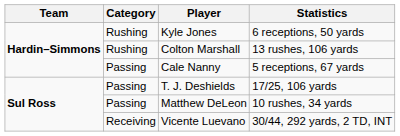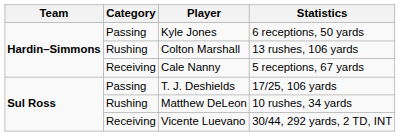(127, 31) Rushing -> (126, 31) Passing
(126, 67) Passing -> (131, 67) Receiving
(126, 103) Passing -> (127, 103) Rushing
